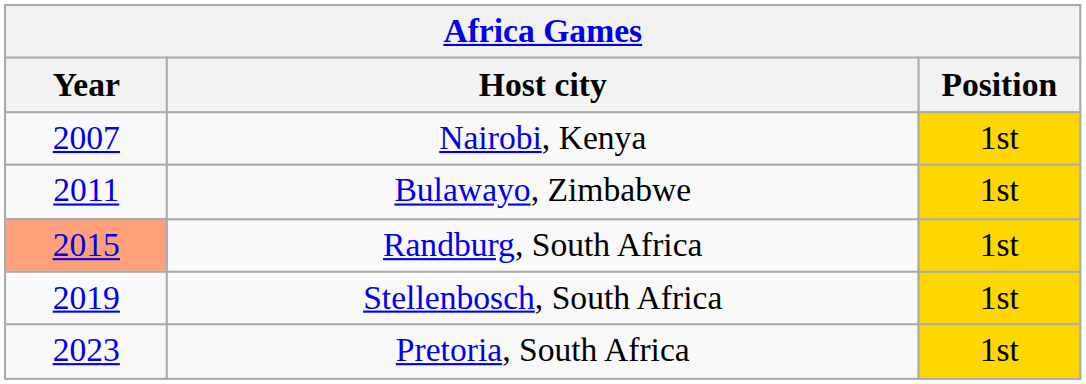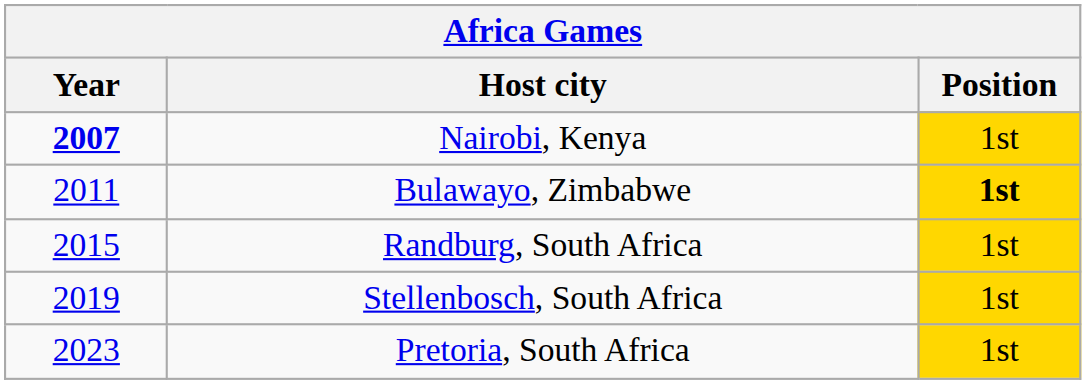(86, 137) normal -> (86, 137) bold
(999, 191) normal -> (999, 191) bold
(86, 244) lightsalmon background -> (86, 244) no background
